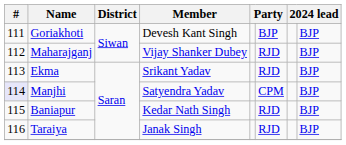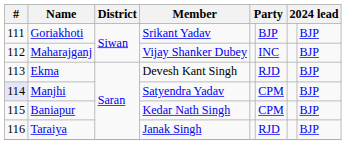(190, 33) Devesh Kant Singh -> (177, 33) Srikant Yadav
(269, 52) RJD -> (269, 52) INC
(177, 71) Srikant Yadav -> (190, 71) Devesh Kant Singh
(269, 110) RJD -> (271, 110) CPM
